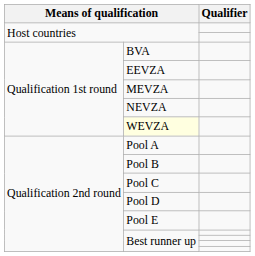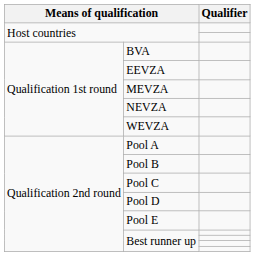(148, 126) lightyellow background -> (148, 126) no background
